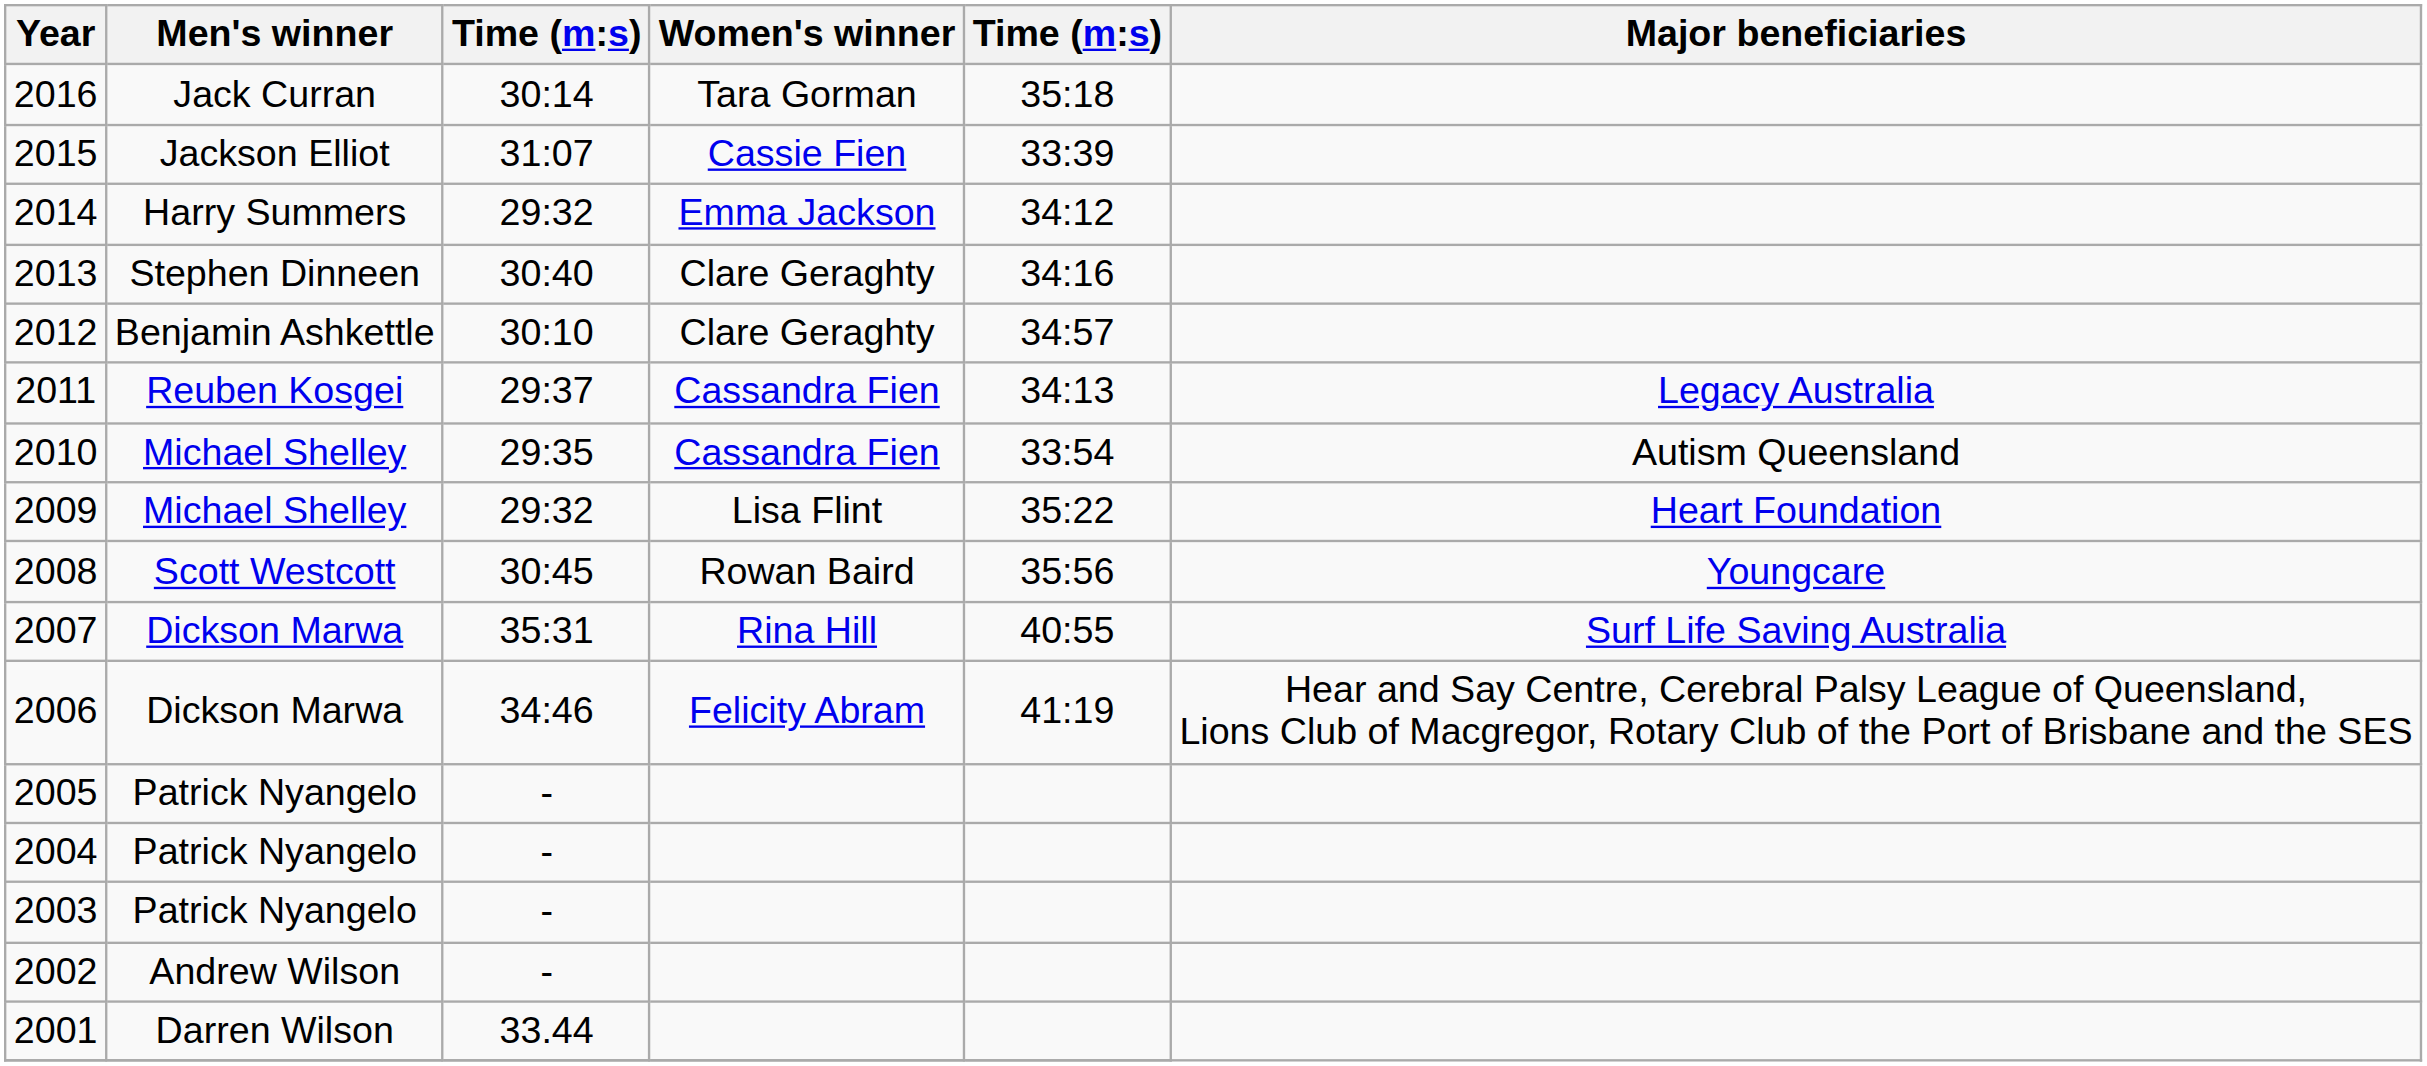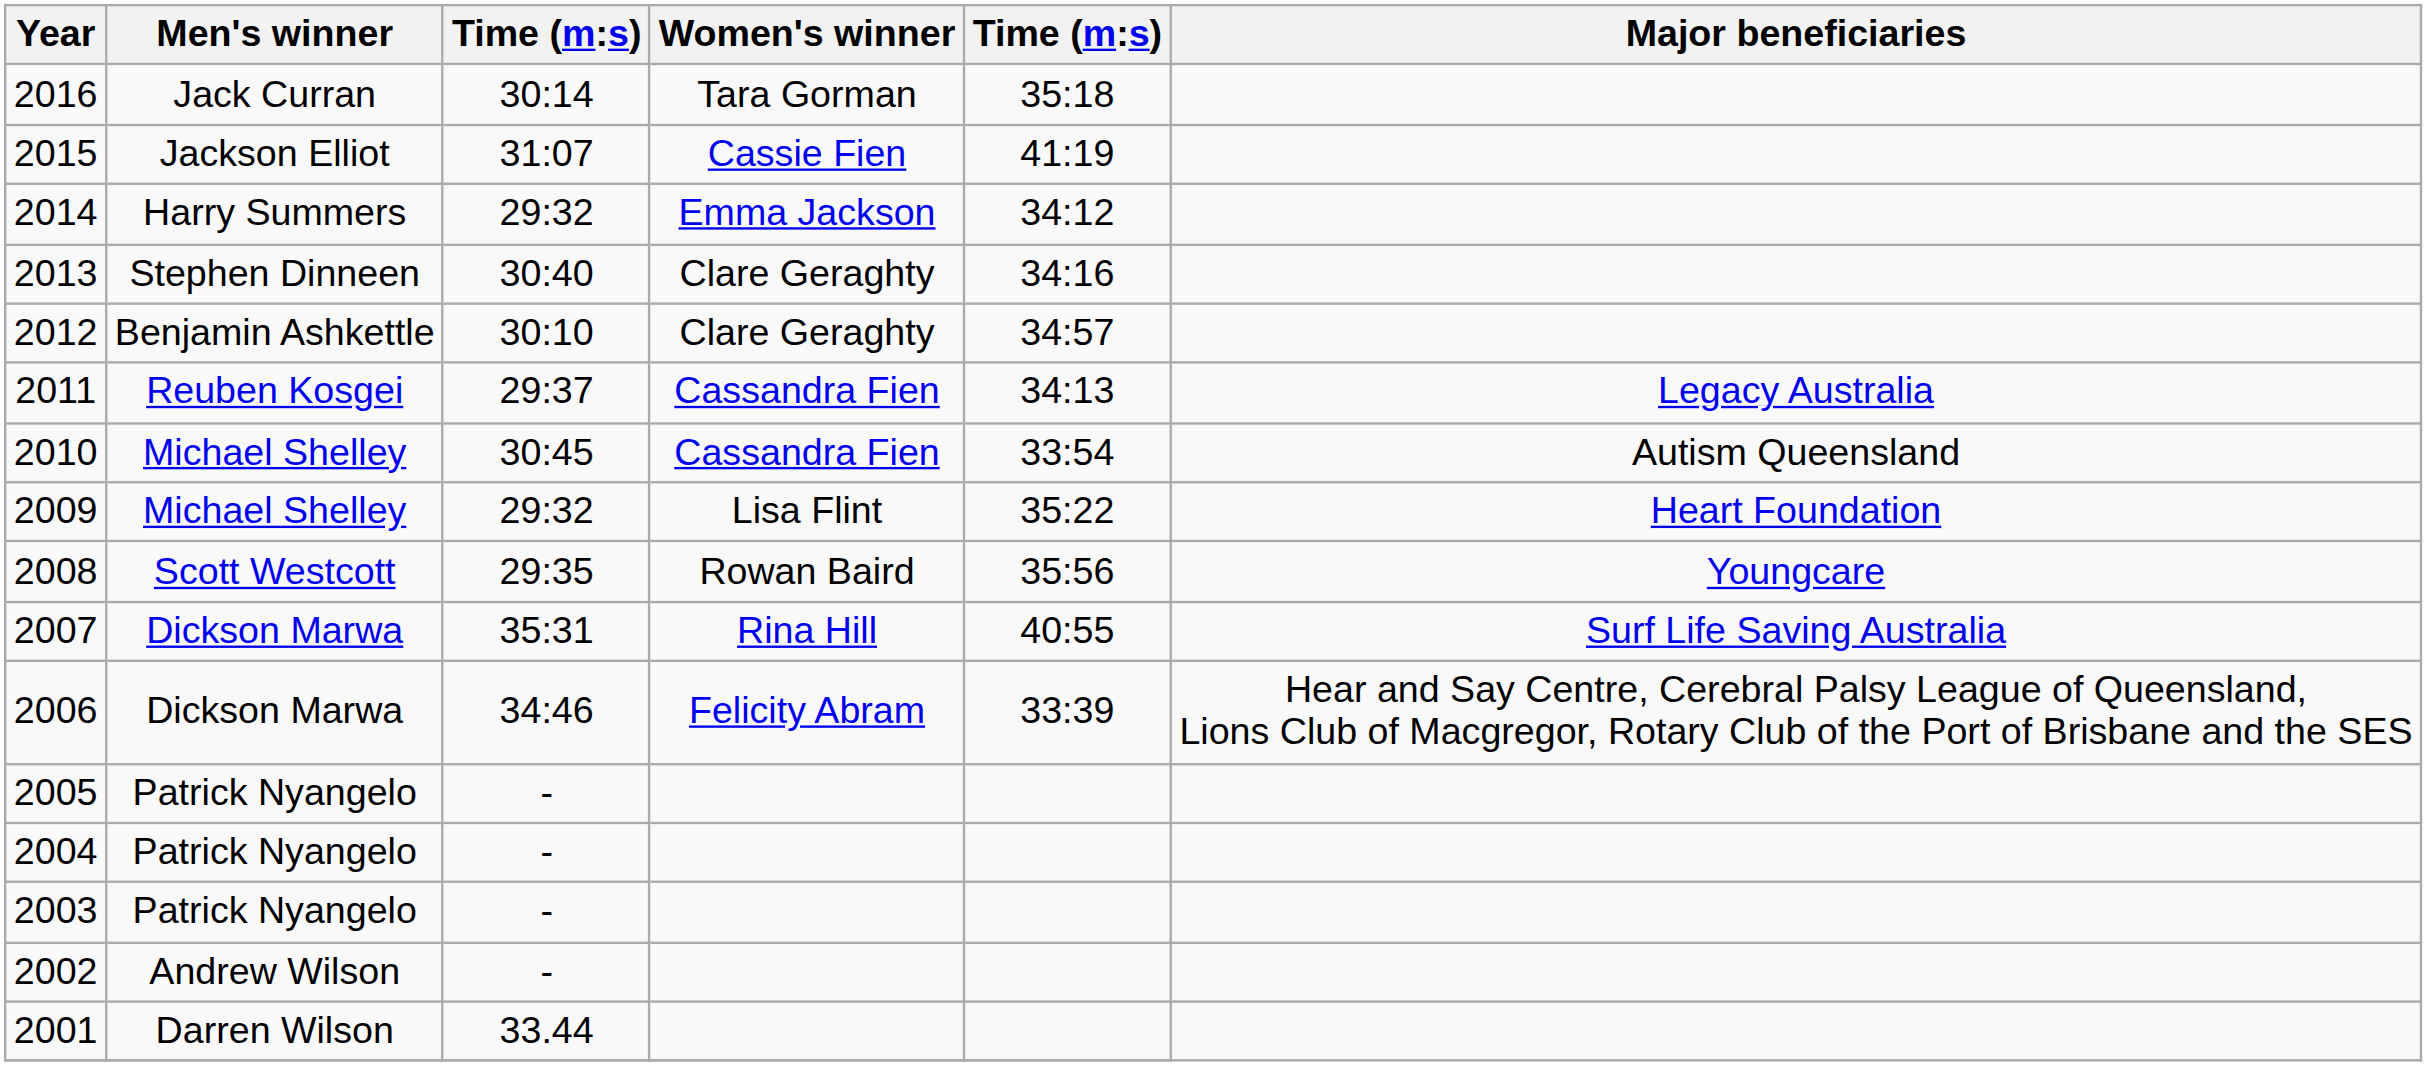(1067, 153) 33:39 -> (1067, 153) 41:19
(547, 451) 29:35 -> (547, 451) 30:45
(547, 570) 30:45 -> (547, 570) 29:35
(1067, 711) 41:19 -> (1067, 711) 33:39
